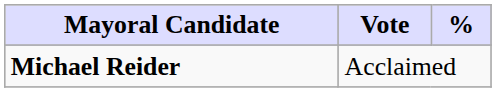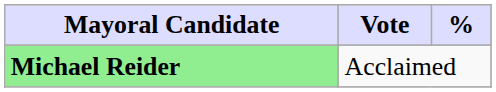(96, 65) no background -> (96, 65) lightgreen background
